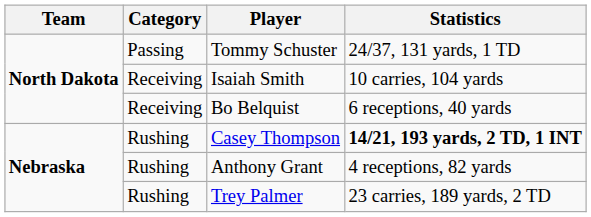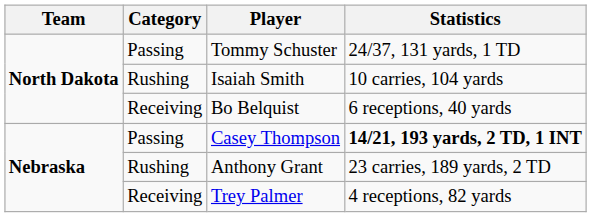(165, 78) Receiving -> (158, 78) Rushing
(158, 137) Rushing -> (156, 137) Passing
(430, 166) 4 receptions, 82 yards -> (450, 166) 23 carries, 189 yards, 2 TD
(158, 196) Rushing -> (165, 196) Receiving
(450, 196) 23 carries, 189 yards, 2 TD -> (430, 196) 4 receptions, 82 yards
